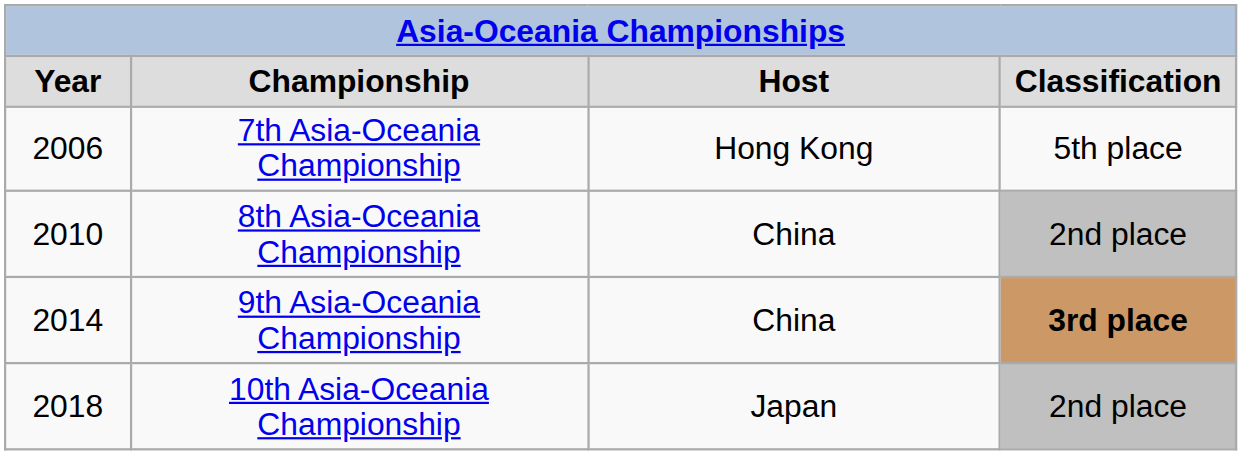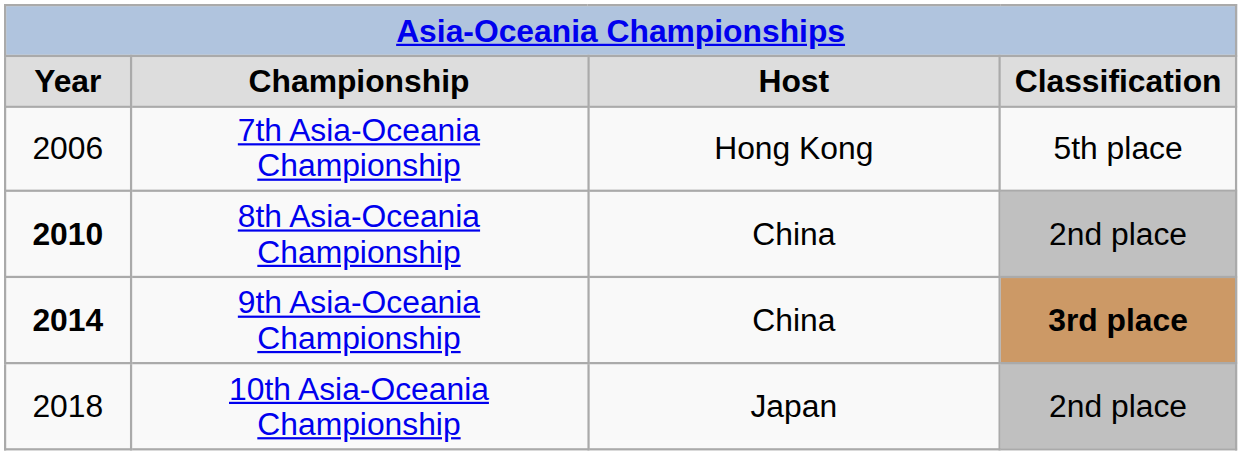(68, 235) normal -> (68, 235) bold
(68, 320) normal -> (68, 320) bold
